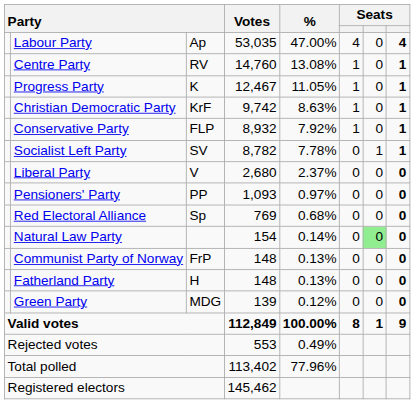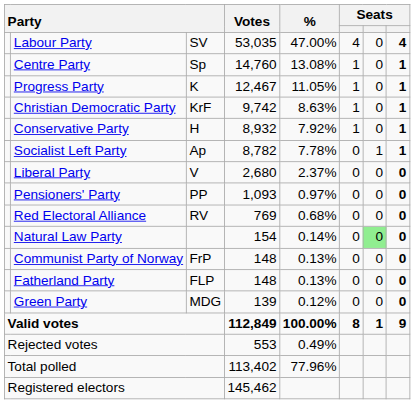(198, 43) Ap -> (198, 43) SV
(199, 64) RV -> (198, 64) Sp
(202, 129) FLP -> (194, 129) H
(198, 150) SV -> (198, 150) Ap
(198, 215) Sp -> (199, 215) RV
(194, 280) H -> (202, 280) FLP
